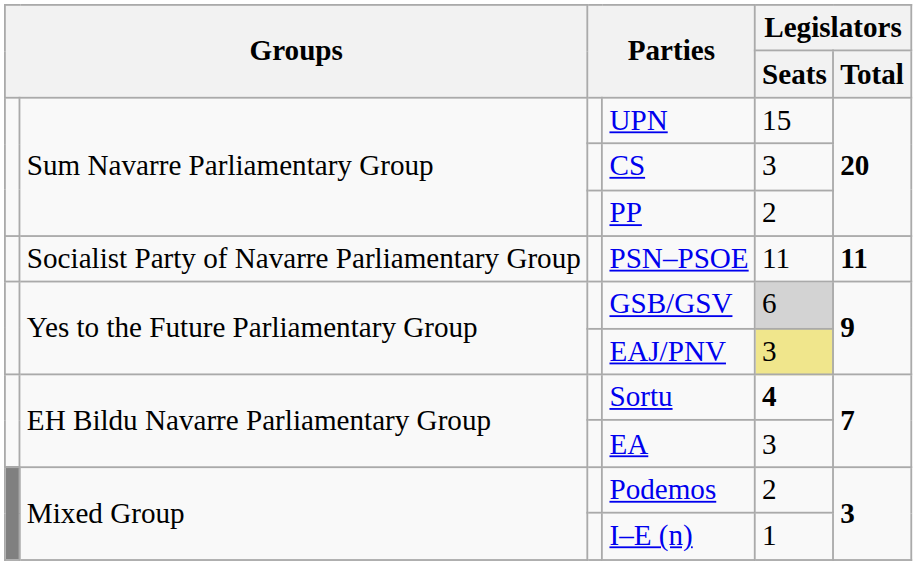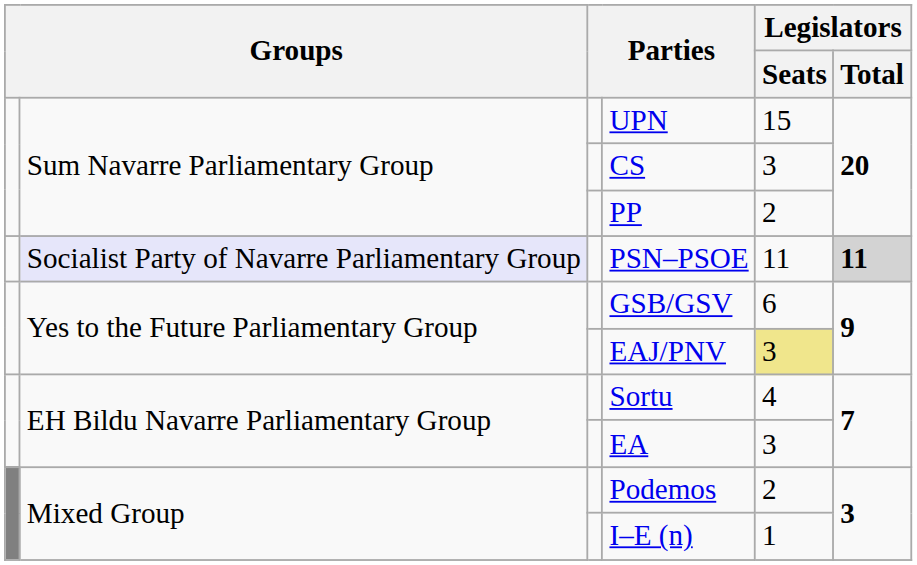(304, 258) no background -> (304, 258) lavender background
(854, 258) no background -> (854, 258) lightgrey background
(769, 304) lightgrey background -> (769, 304) no background
(769, 397) bold -> (769, 397) normal
